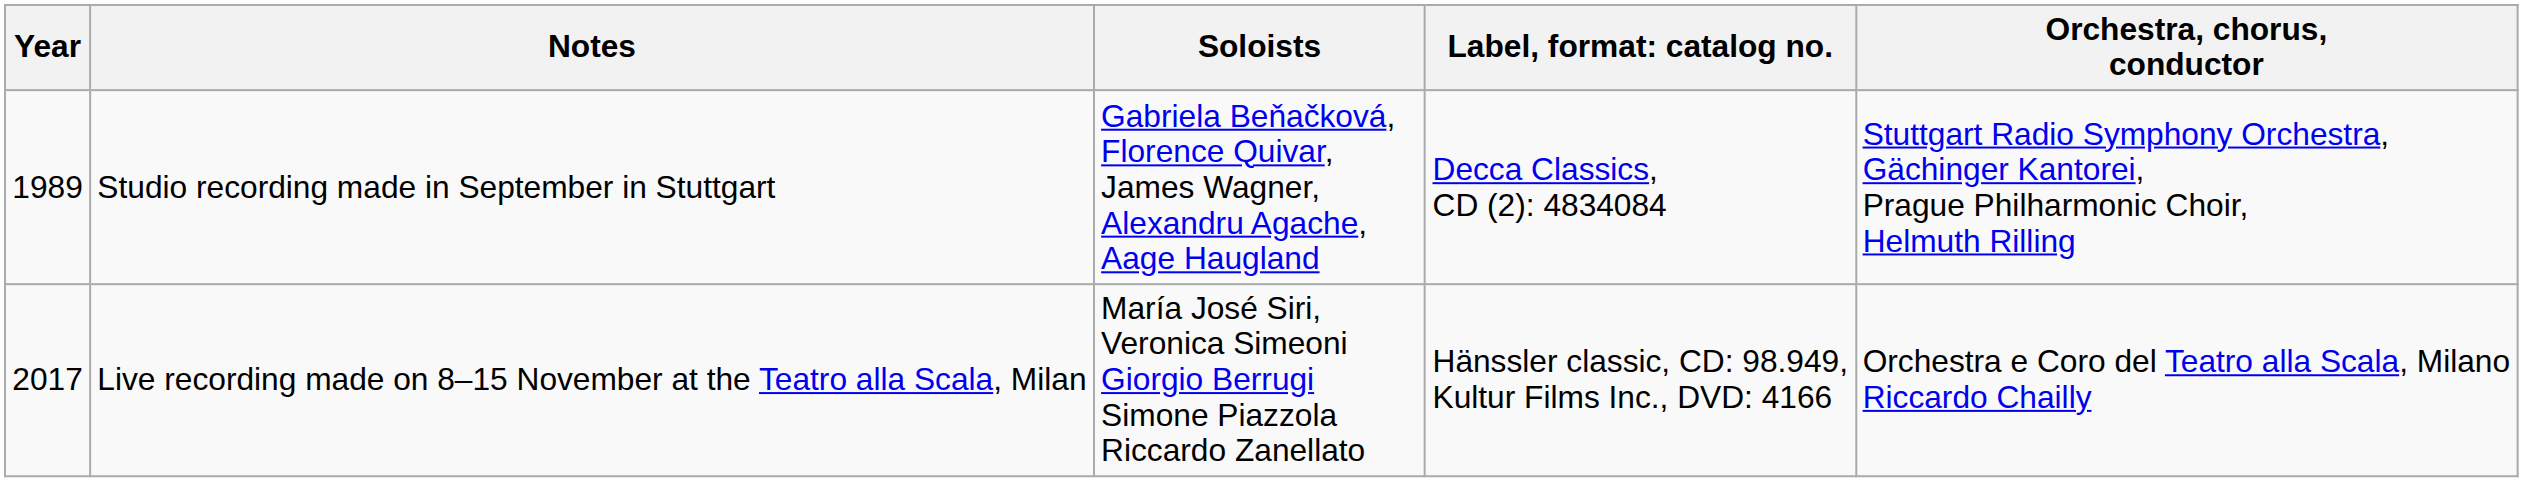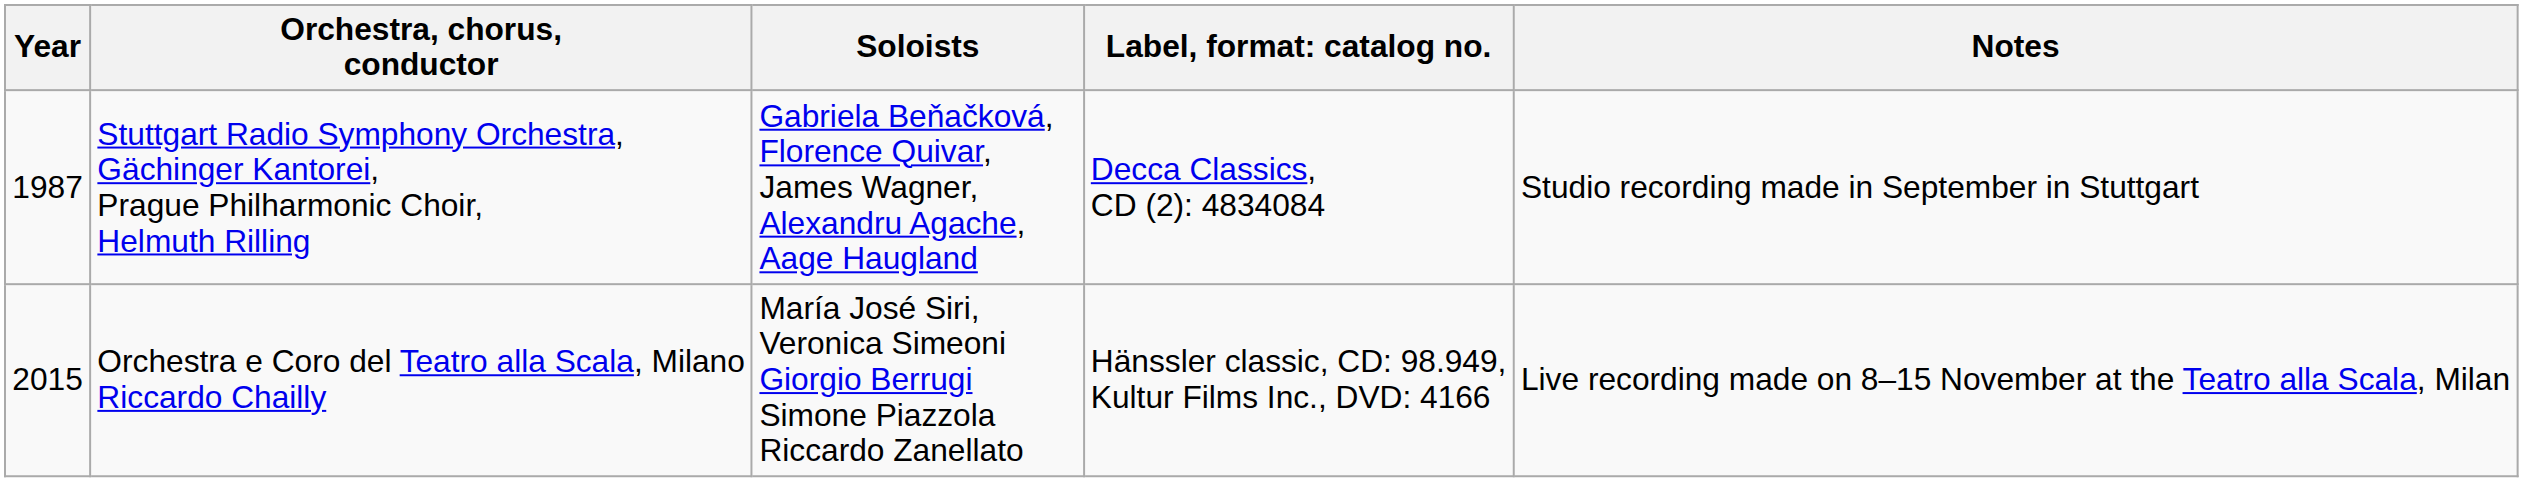columns swapped: (2186, 47) <-> (592, 47)
(48, 186) 1989 -> (48, 186) 1987
(48, 379) 2017 -> (48, 379) 2015
